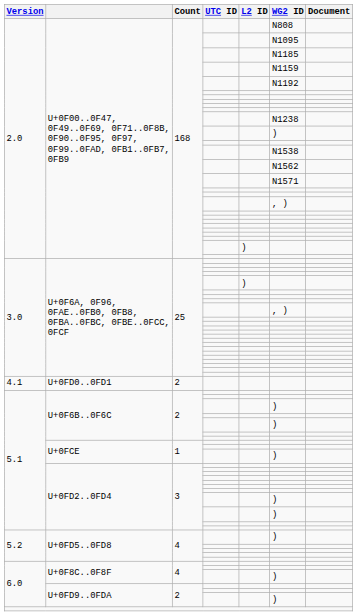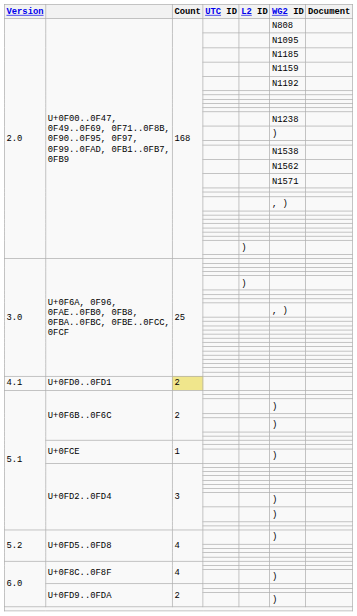(177, 383) no background -> (177, 383) khaki background
